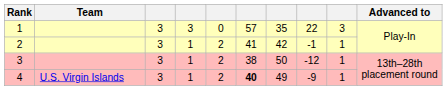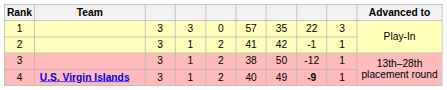(80, 77) normal -> (83, 77) bold
(251, 77) bold -> (251, 77) normal
(312, 77) normal -> (312, 77) bold
